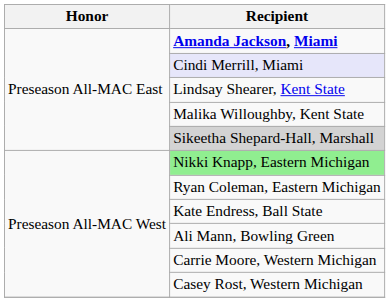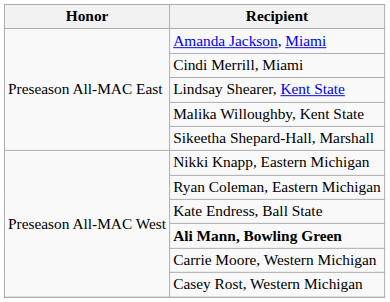(255, 41) bold -> (250, 41) normal
(238, 65) lavender background -> (238, 65) no background
(274, 138) lightgrey background -> (274, 138) no background
(271, 162) lightgreen background -> (271, 162) no background
(254, 235) normal -> (257, 235) bold
